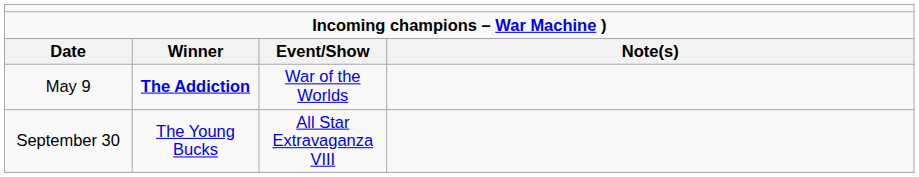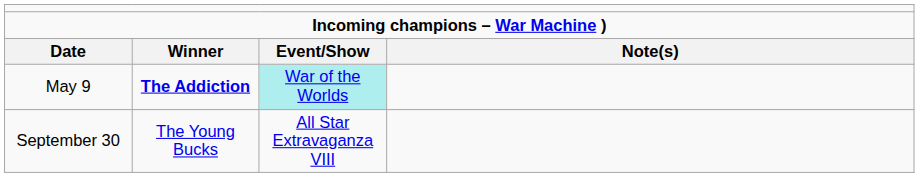(323, 86) no background -> (323, 86) paleturquoise background
